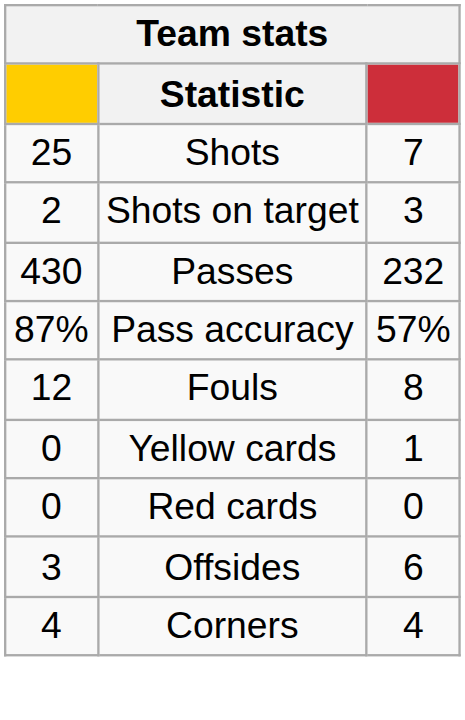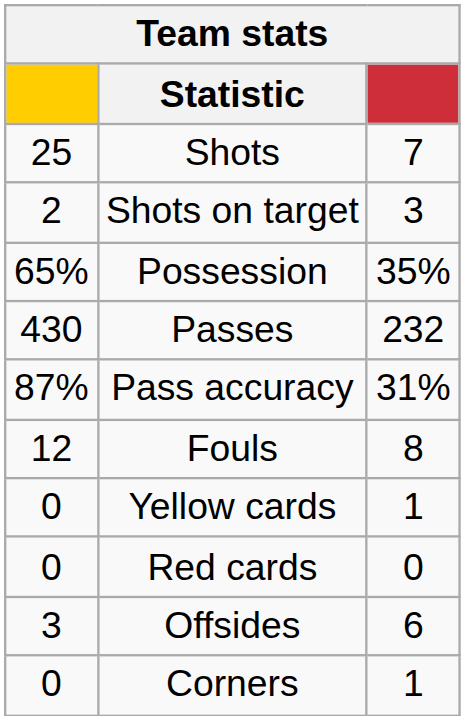+ row: (232, 270)
(413, 329) 57% -> (413, 388) 31%
(51, 625) 4 -> (51, 684) 0
(413, 625) 4 -> (413, 684) 1
